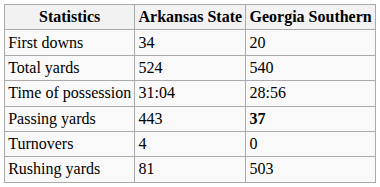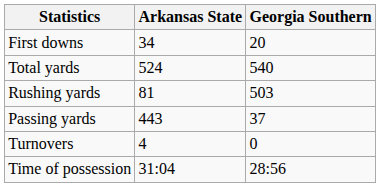rows swapped: (54, 169) <-> (70, 93)
(257, 118) bold -> (257, 118) normal
